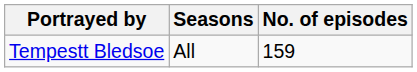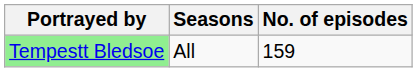(87, 50) no background -> (87, 50) lightgreen background
